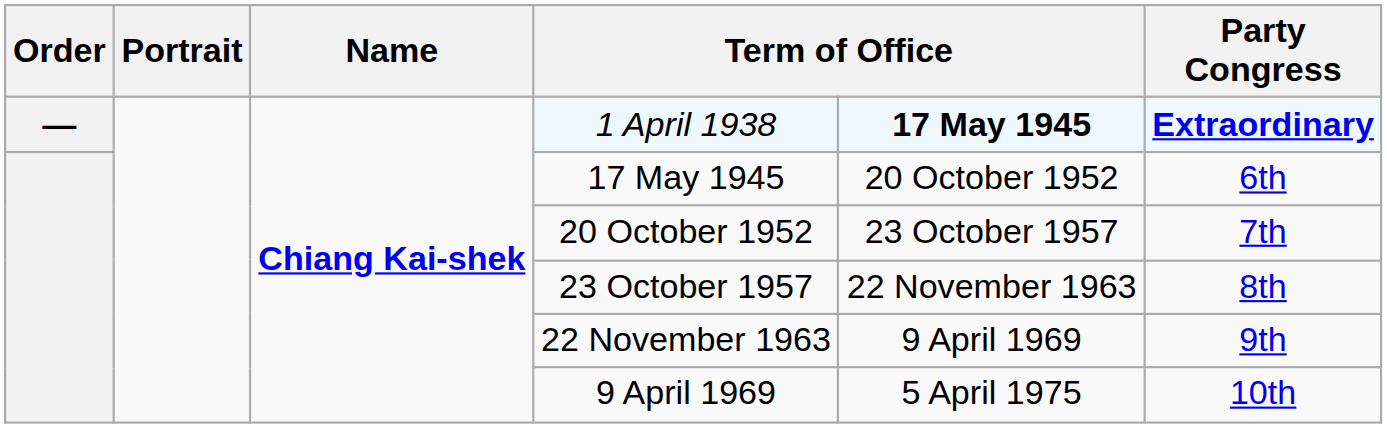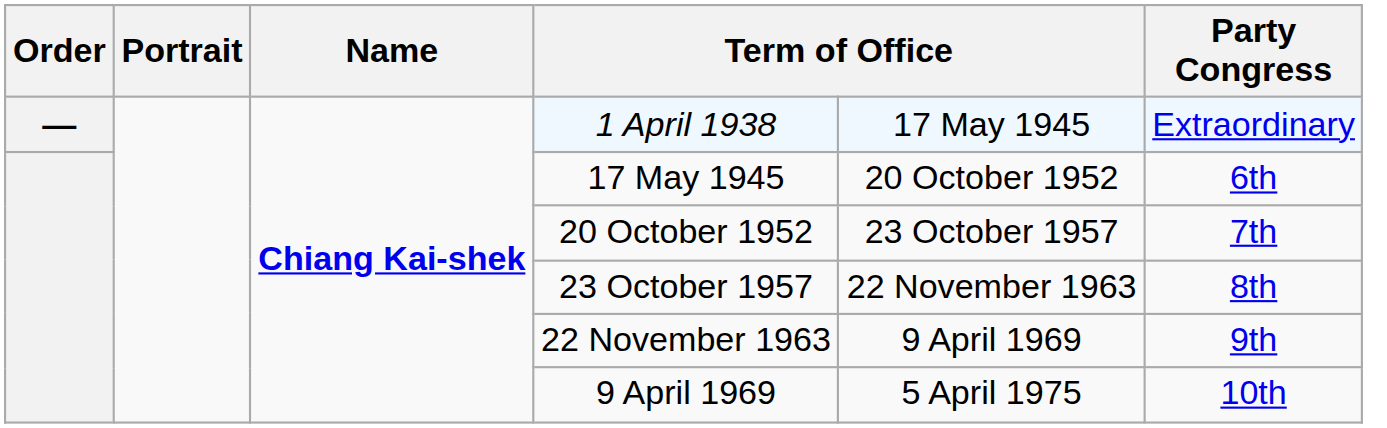(992, 123) bold -> (992, 123) normal
(1263, 123) bold -> (1254, 123) normal
